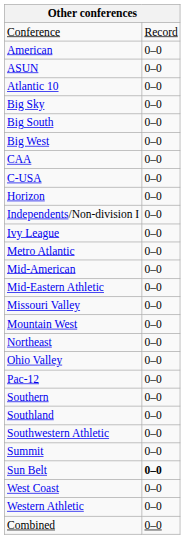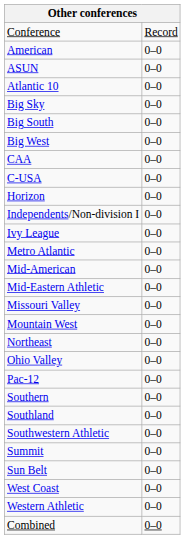(153, 470) bold -> (153, 470) normal
